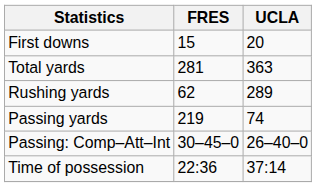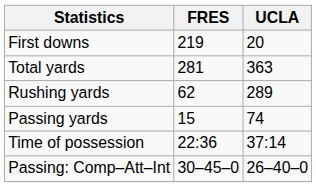(186, 43) 15 -> (191, 43) 219
(191, 118) 219 -> (186, 118) 15
rows swapped: (89, 143) <-> (76, 168)
